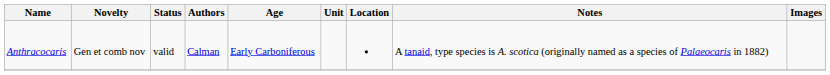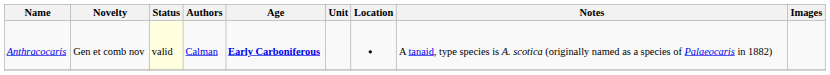(164, 51) no background -> (162, 51) lightyellow background
(272, 51) normal -> (274, 51) bold
